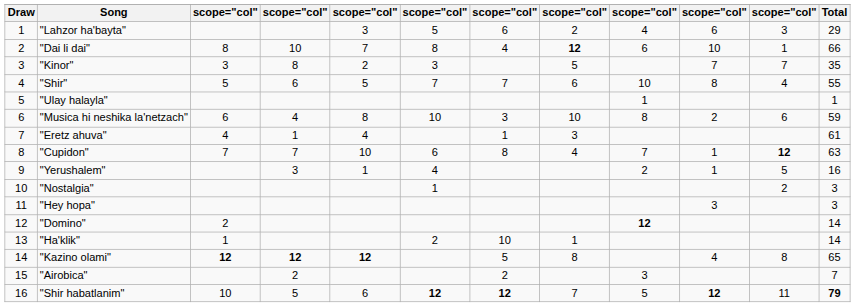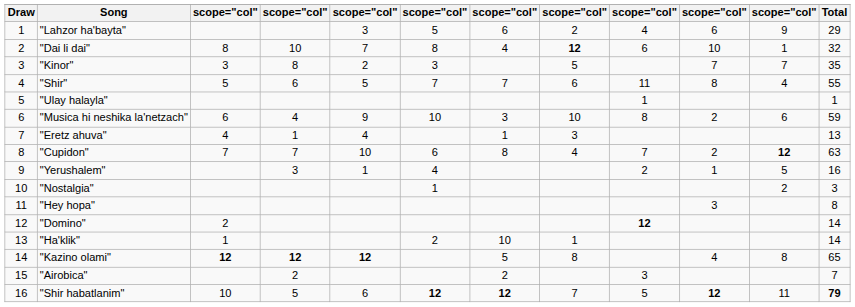(784, 30) 3 -> (784, 30) 9
(834, 48) 66 -> (834, 48) 32
(644, 83) 10 -> (644, 83) 11
(365, 118) 8 -> (365, 118) 9
(834, 135) 61 -> (834, 135) 13
(714, 153) 1 -> (714, 153) 2
(834, 205) 3 -> (834, 205) 8
